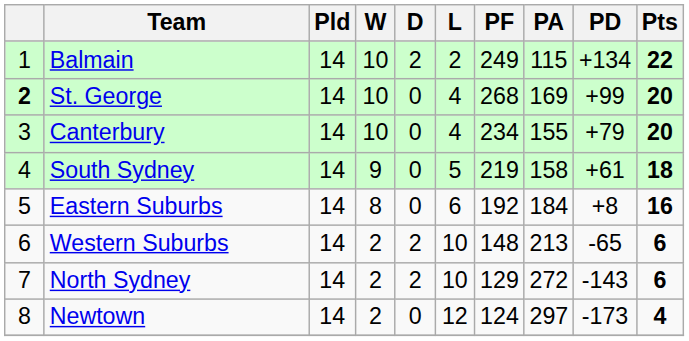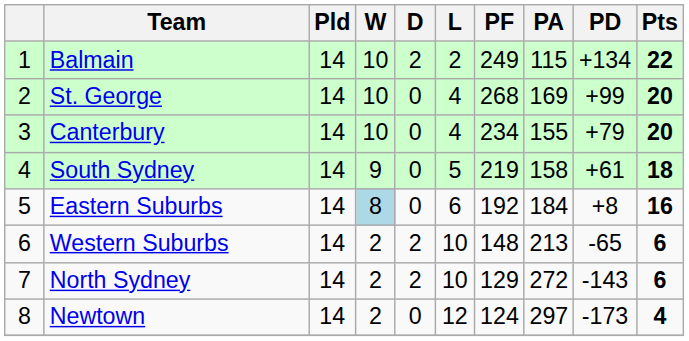(25, 96) bold -> (25, 96) normal
(375, 206) no background -> (375, 206) lightblue background
